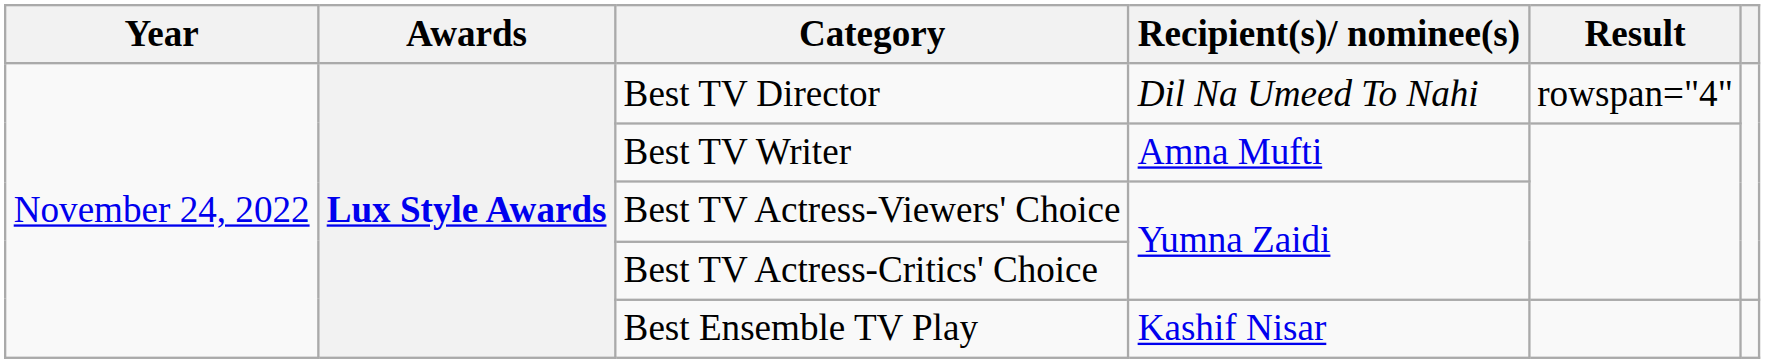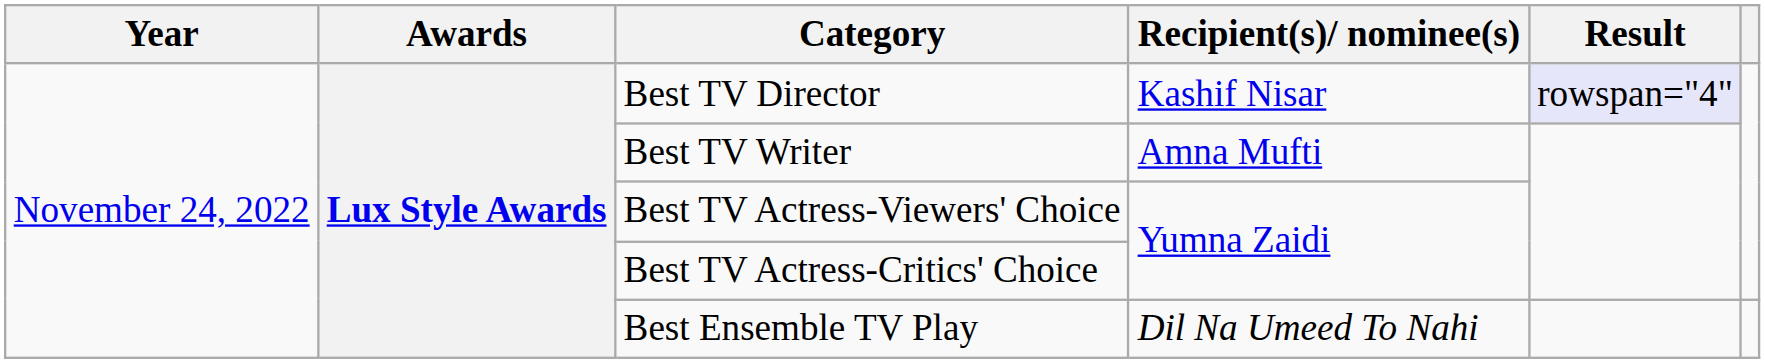(1308, 92) Dil Na Umeed To Nahi -> (1232, 92) Kashif Nisar
(1635, 92) no background -> (1635, 92) lavender background
(1232, 328) Kashif Nisar -> (1308, 328) Dil Na Umeed To Nahi
